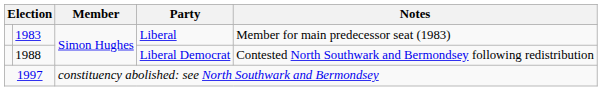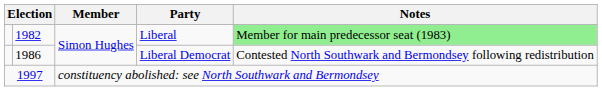(28, 34) 1983 -> (28, 34) 1982
(343, 34) no background -> (343, 34) lightgreen background
(28, 55) 1988 -> (28, 55) 1986
